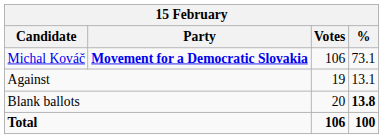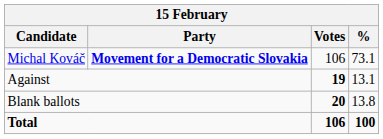(338, 79) normal -> (338, 79) bold
(338, 101) normal -> (338, 101) bold
(363, 101) bold -> (363, 101) normal
